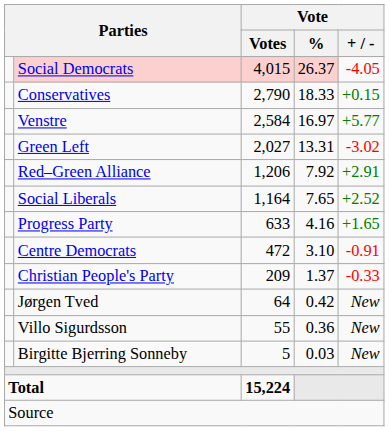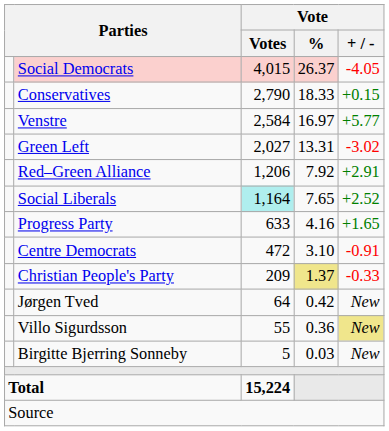(272, 198) no background -> (272, 198) paleturquoise background
(320, 276) no background -> (320, 276) khaki background
(365, 328) no background -> (365, 328) khaki background
